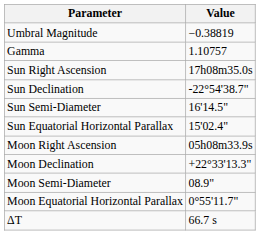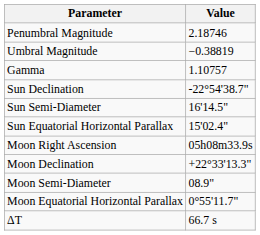+ row: (60, 32)
- row: (57, 70)
